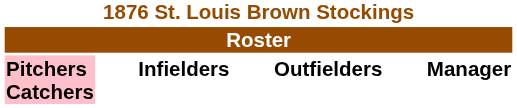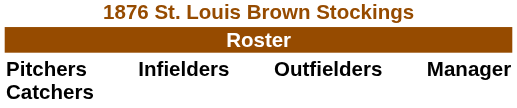(50, 80) pink background -> (50, 80) no background
